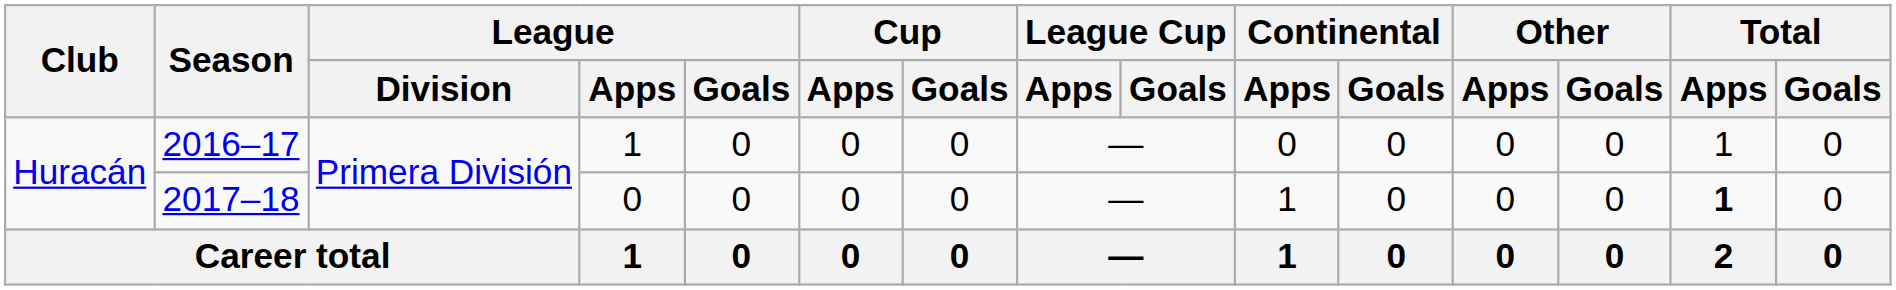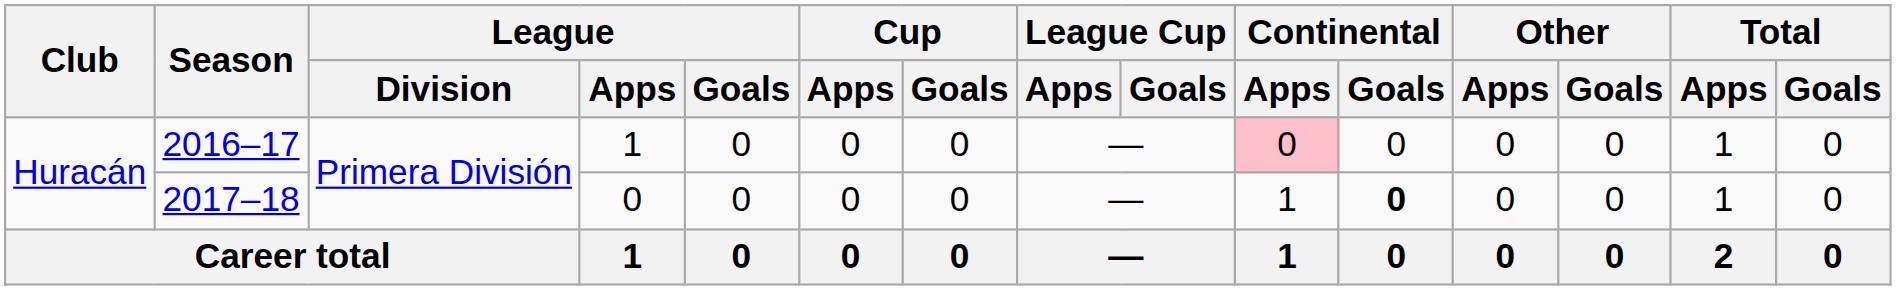(1287, 144) no background -> (1287, 144) pink background
(1396, 199) normal -> (1396, 199) bold
(1724, 199) bold -> (1724, 199) normal
